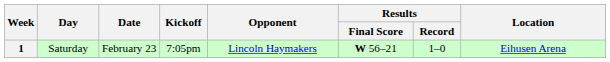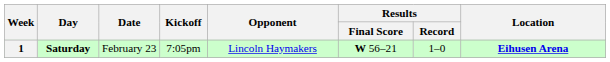(68, 48) normal -> (68, 48) bold
(533, 48) normal -> (533, 48) bold
